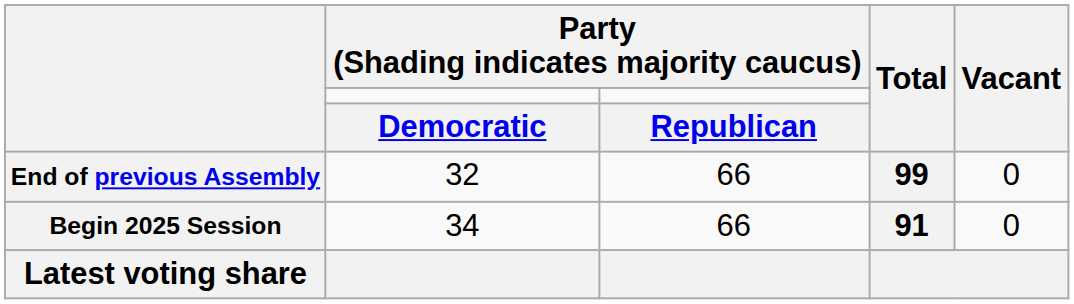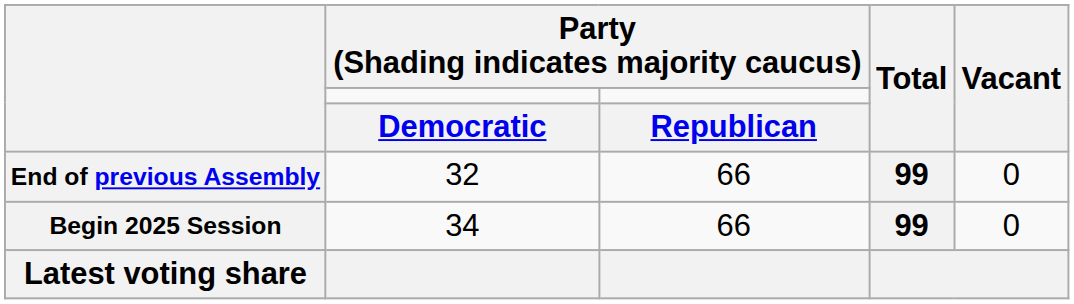(912, 224) 91 -> (912, 224) 99
